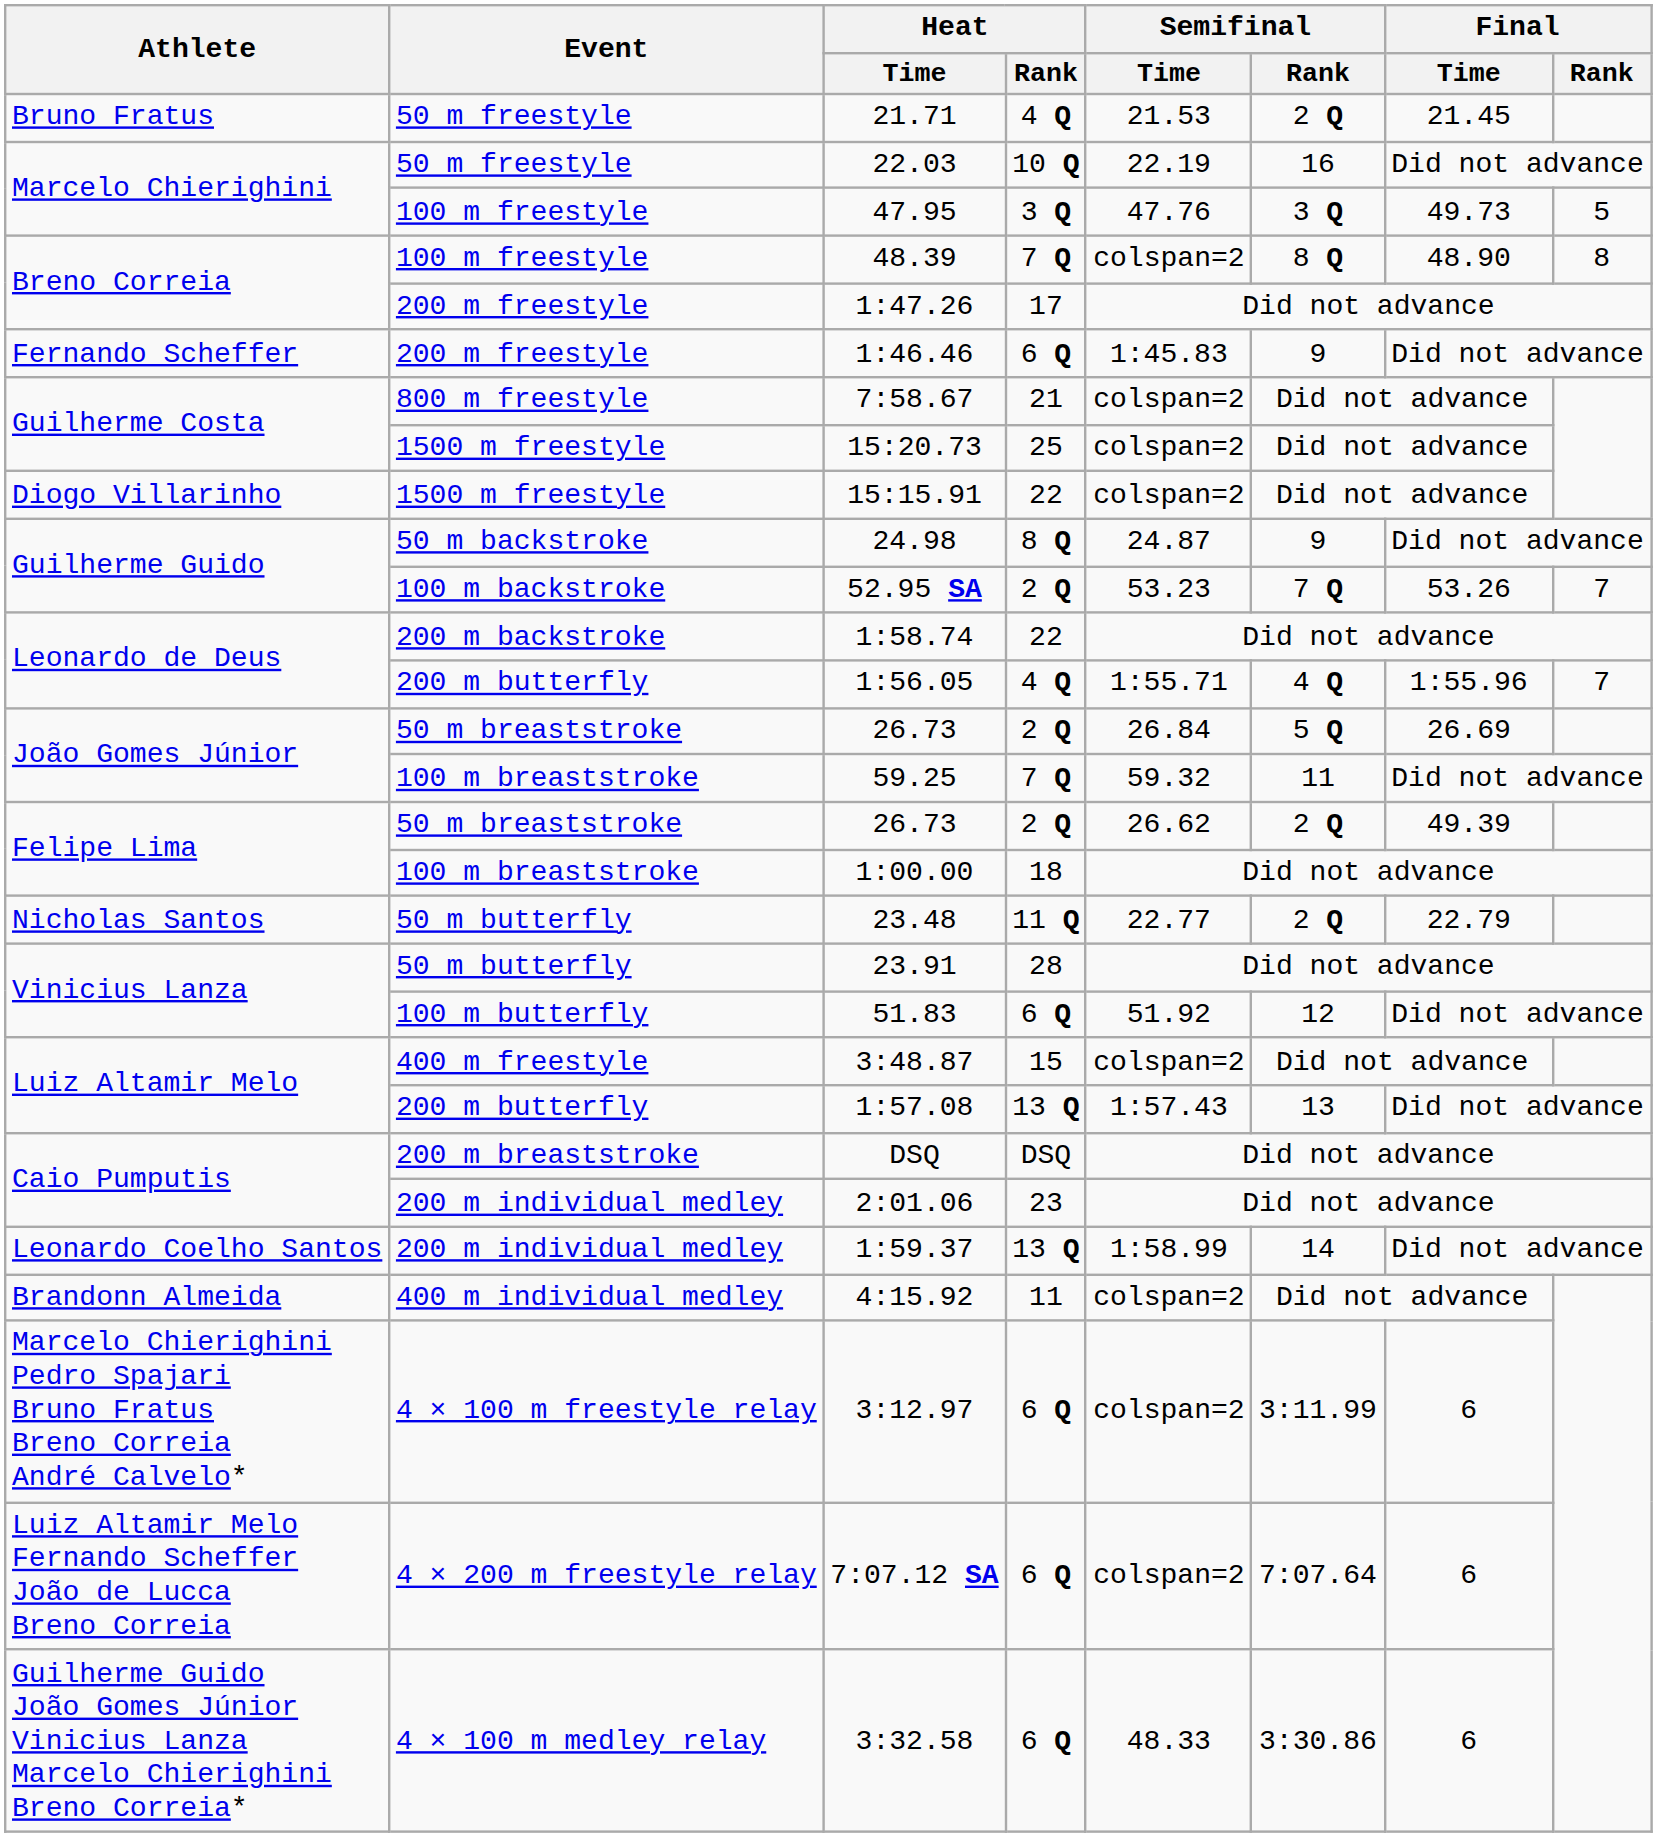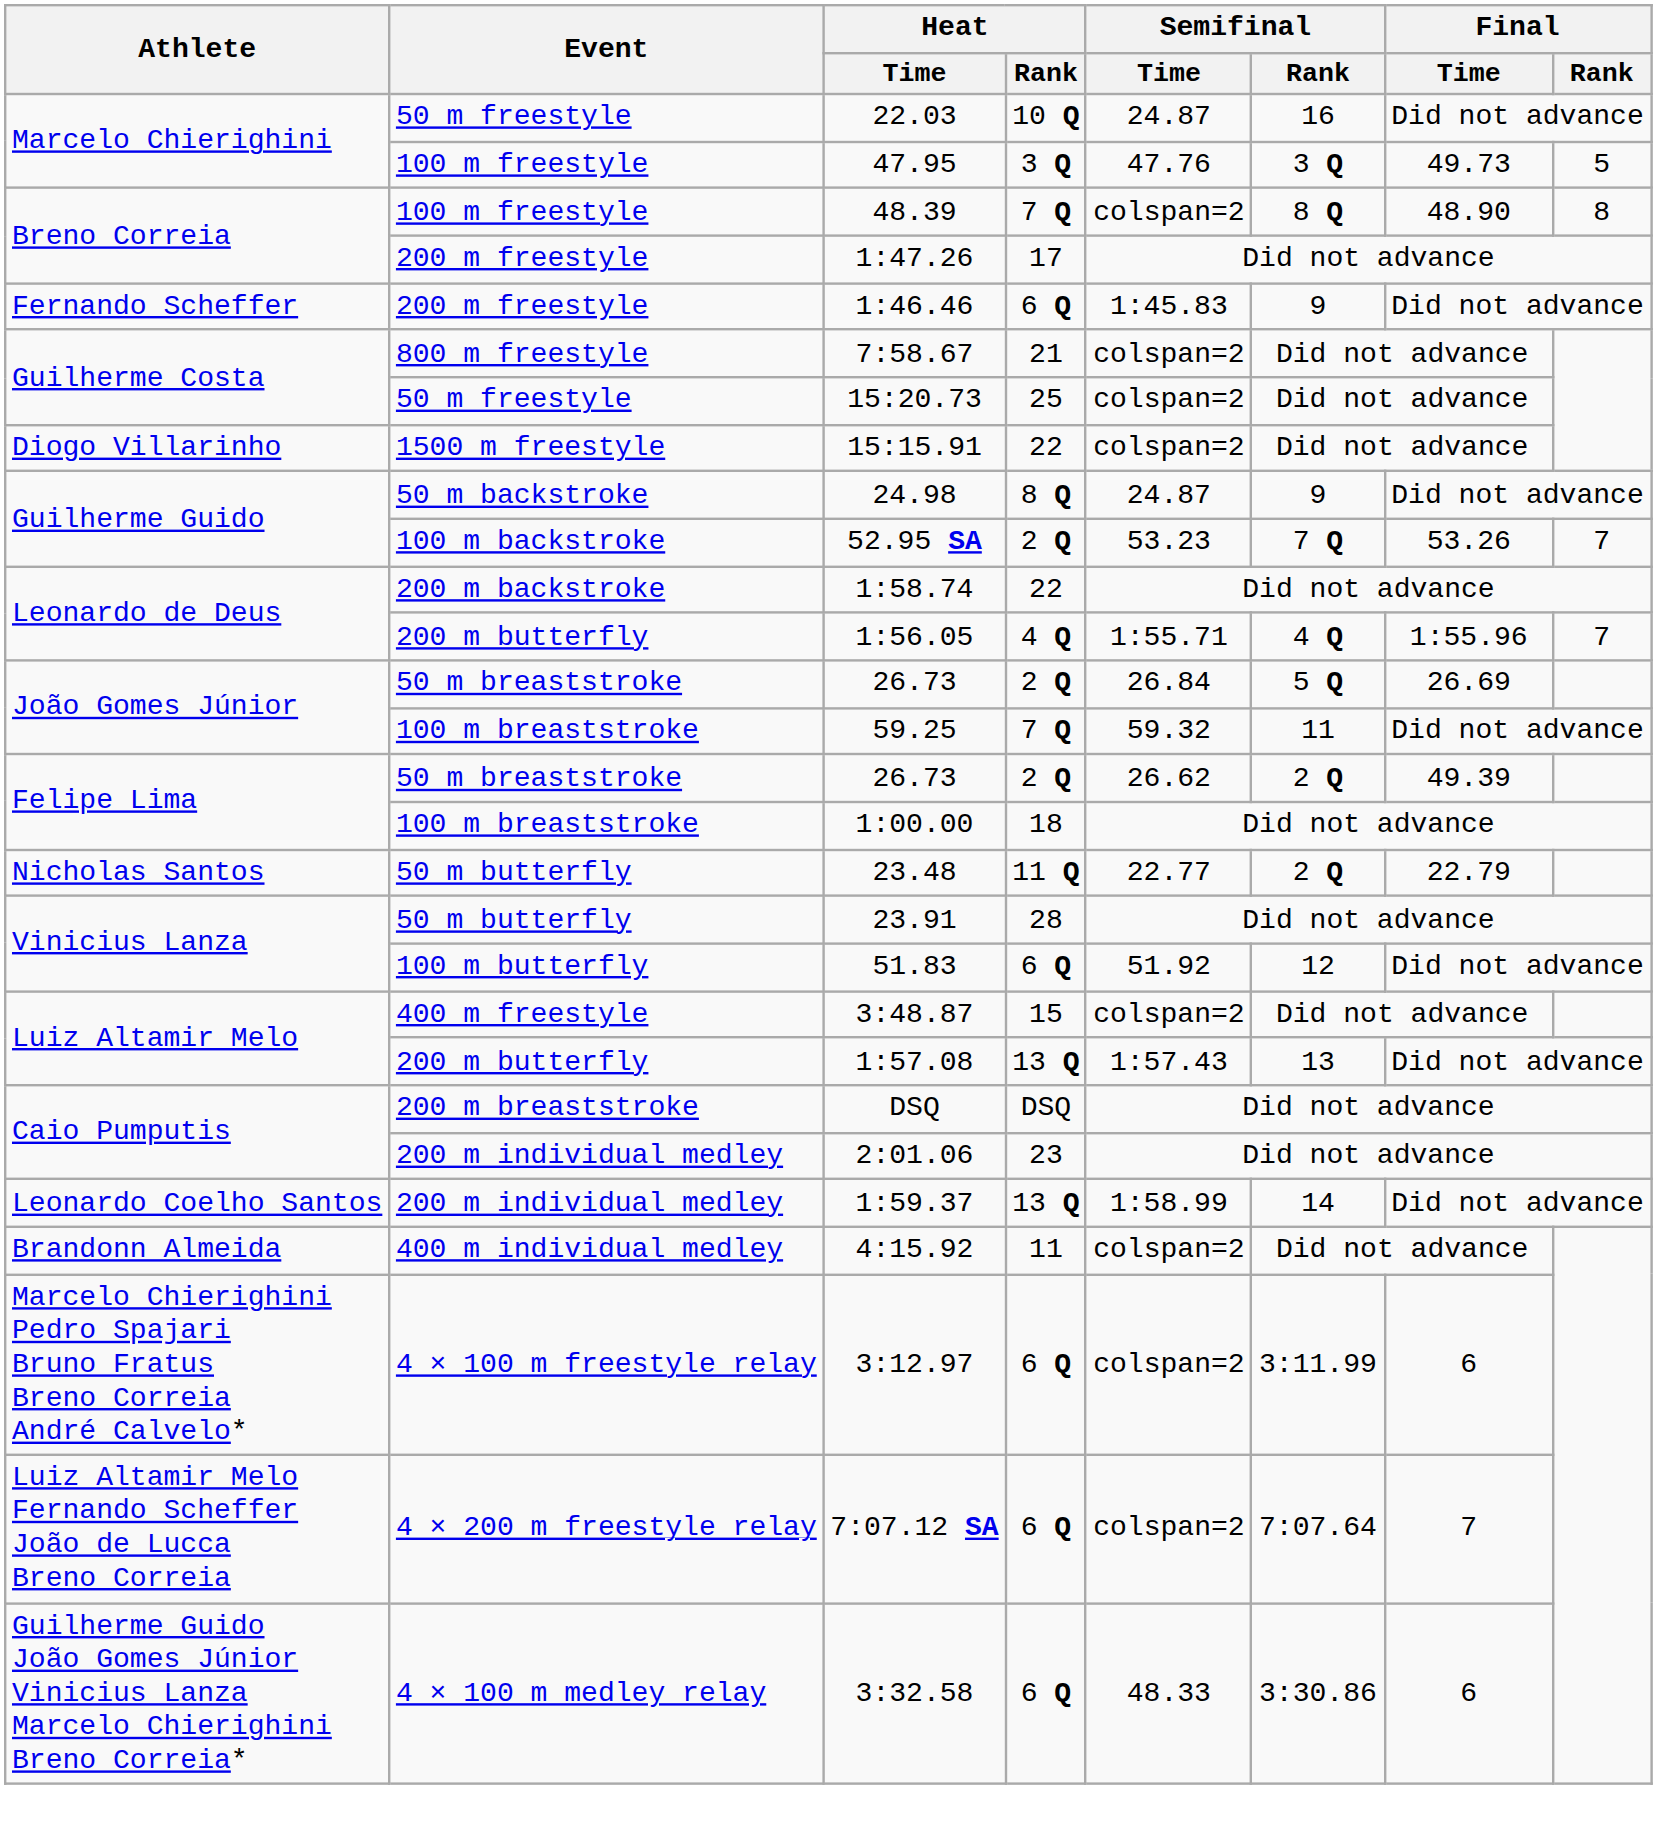- row: (113, 118)
(1169, 165) 22.19 -> (1169, 118) 24.87
(531, 448) 1500 m freestyle -> (514, 401) 50 m freestyle
(1469, 1576) 6 -> (1469, 1529) 7
